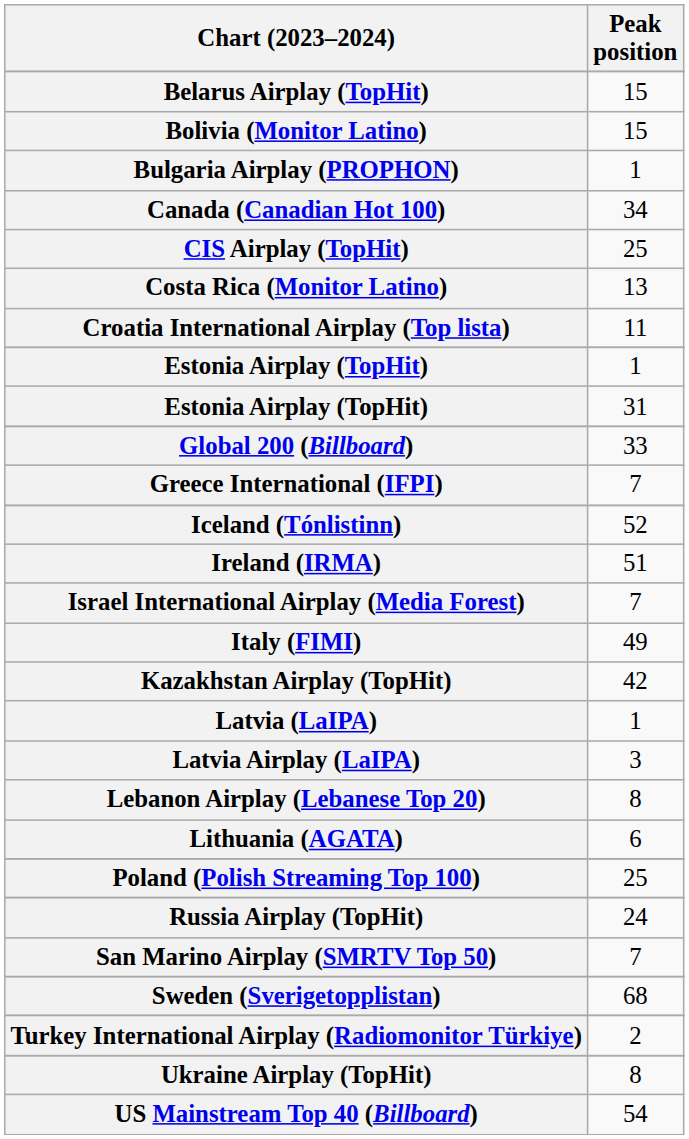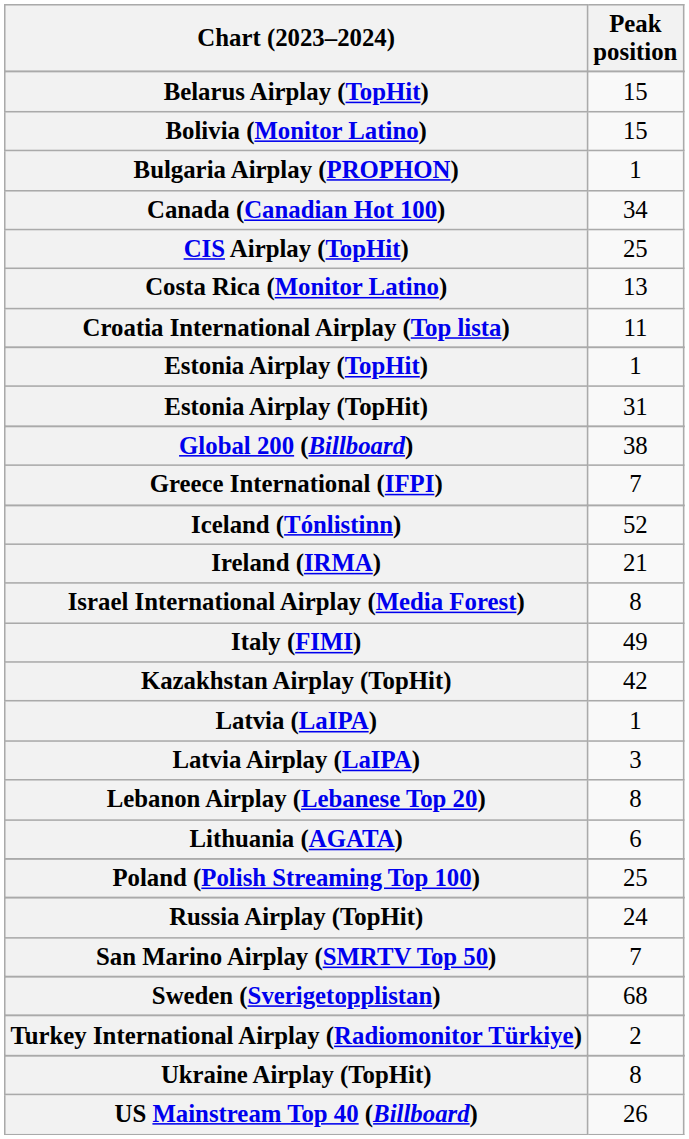(635, 445) 33 -> (635, 445) 38
(635, 563) 51 -> (635, 563) 21
(635, 602) 7 -> (635, 602) 8
(635, 1114) 54 -> (635, 1114) 26
